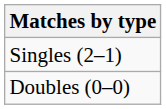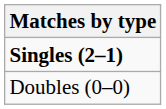(66, 54) normal -> (66, 54) bold
